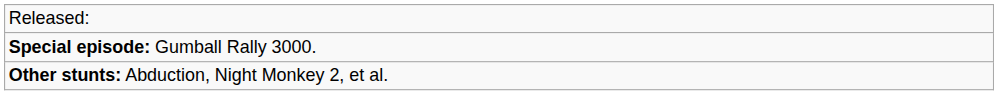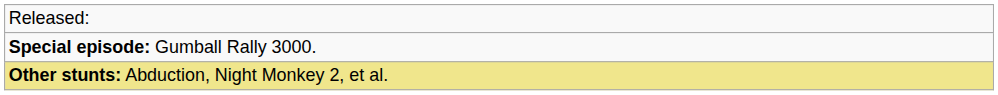(198, 75) no background -> (198, 75) khaki background
